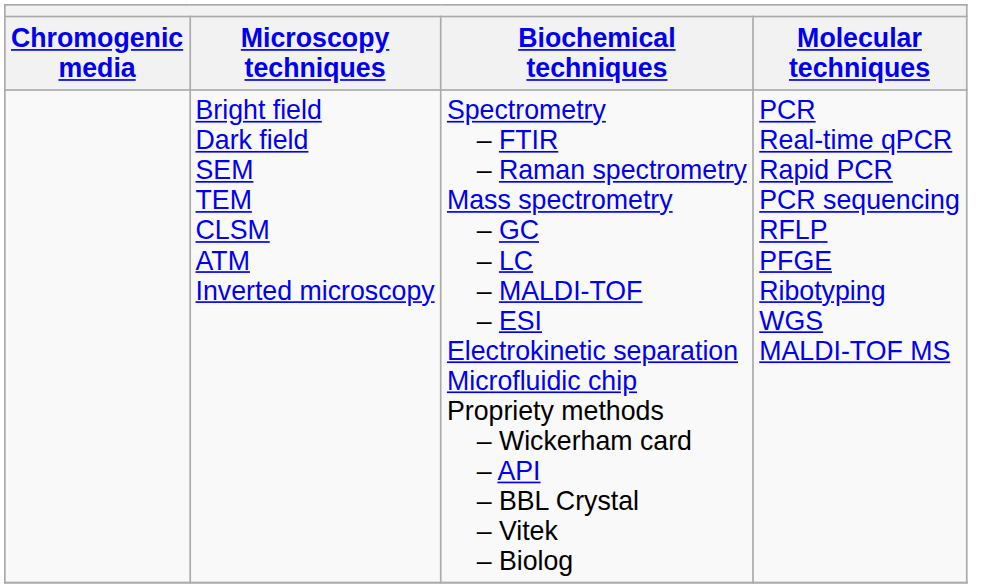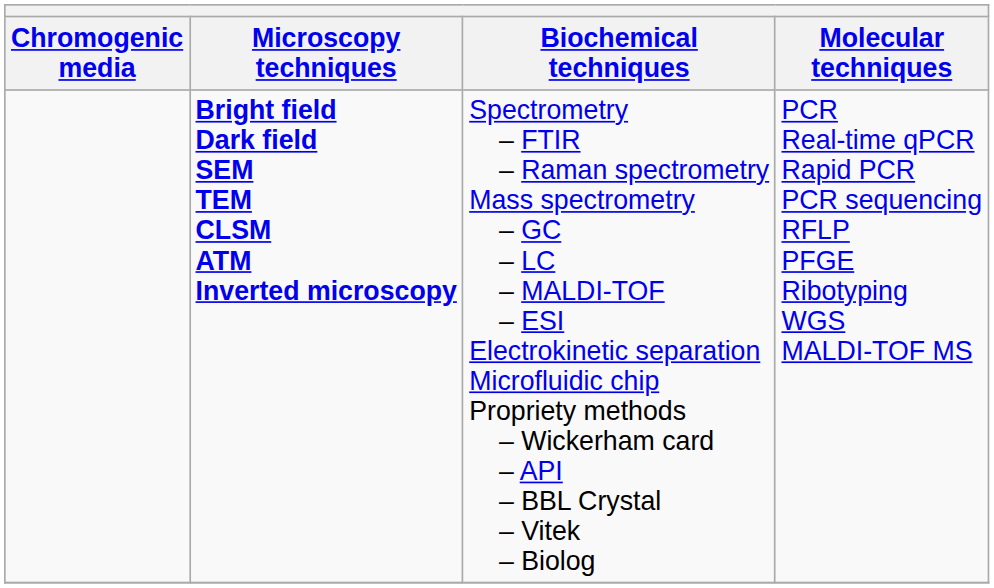(315, 200) normal -> (326, 200) bold
